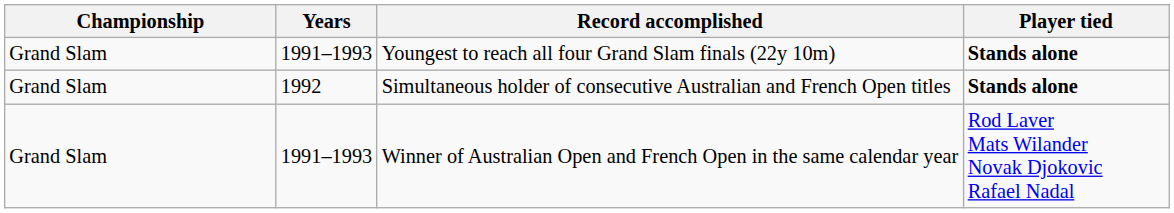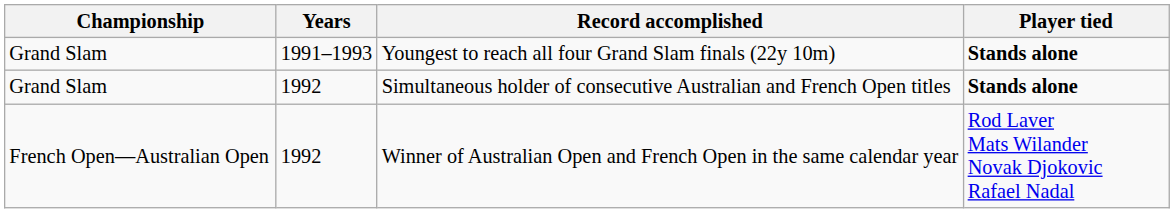(58, 154) Grand Slam -> (139, 154) French Open—Australian Open
(327, 154) 1991–1993 -> (301, 154) 1992
